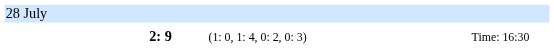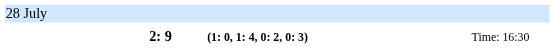(258, 37) normal -> (258, 36) bold
